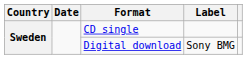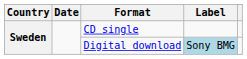(211, 46) no background -> (211, 46) lightblue background
